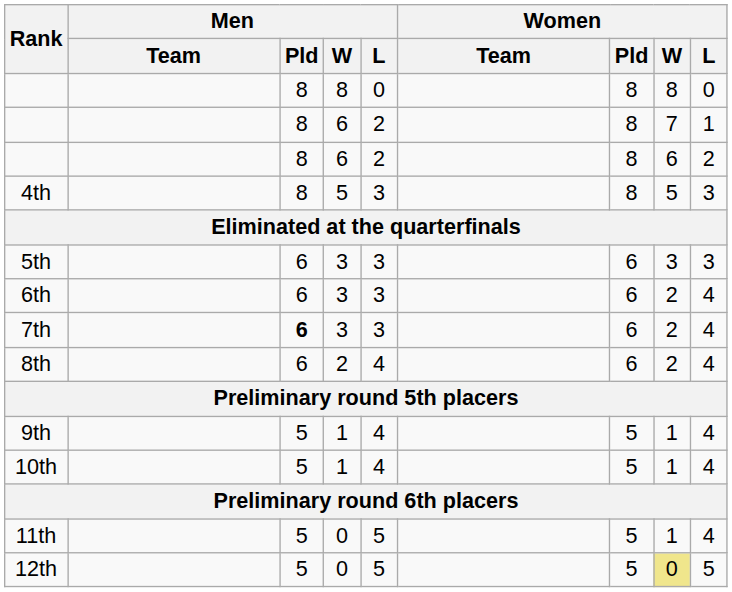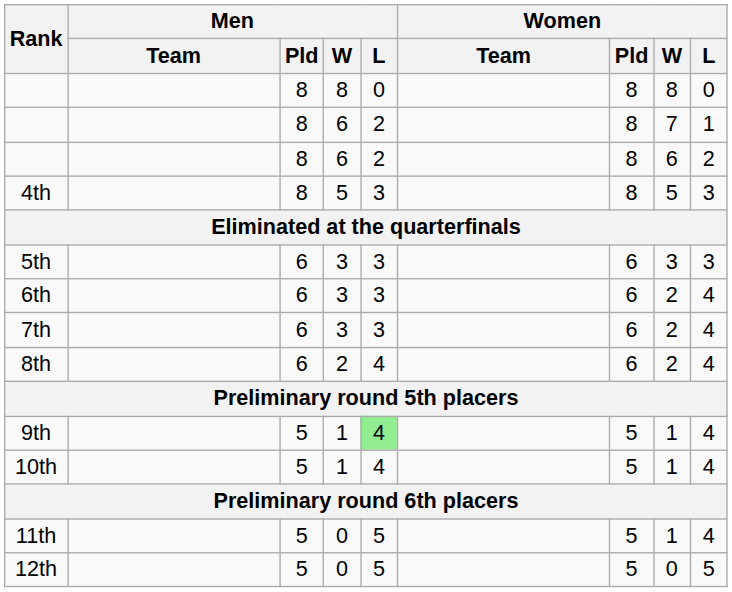(302, 329) bold -> (302, 329) normal
(379, 432) no background -> (379, 432) lightgreen background
(672, 569) khaki background -> (672, 569) no background
